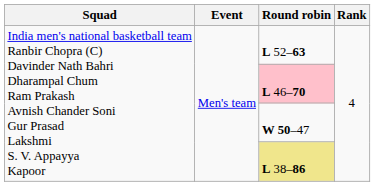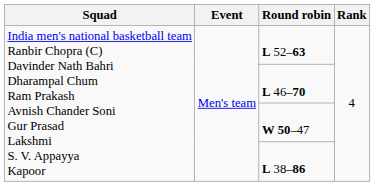(284, 91) pink background -> (284, 91) no background
(284, 169) khaki background -> (284, 169) no background
